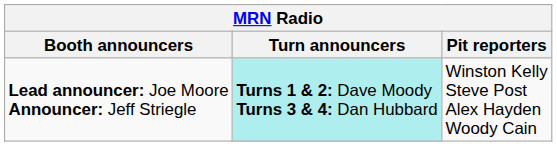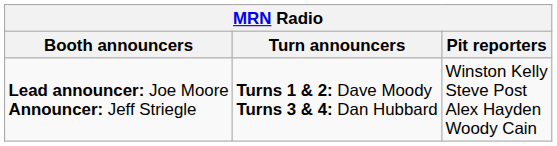(337, 100) paleturquoise background -> (337, 100) no background
